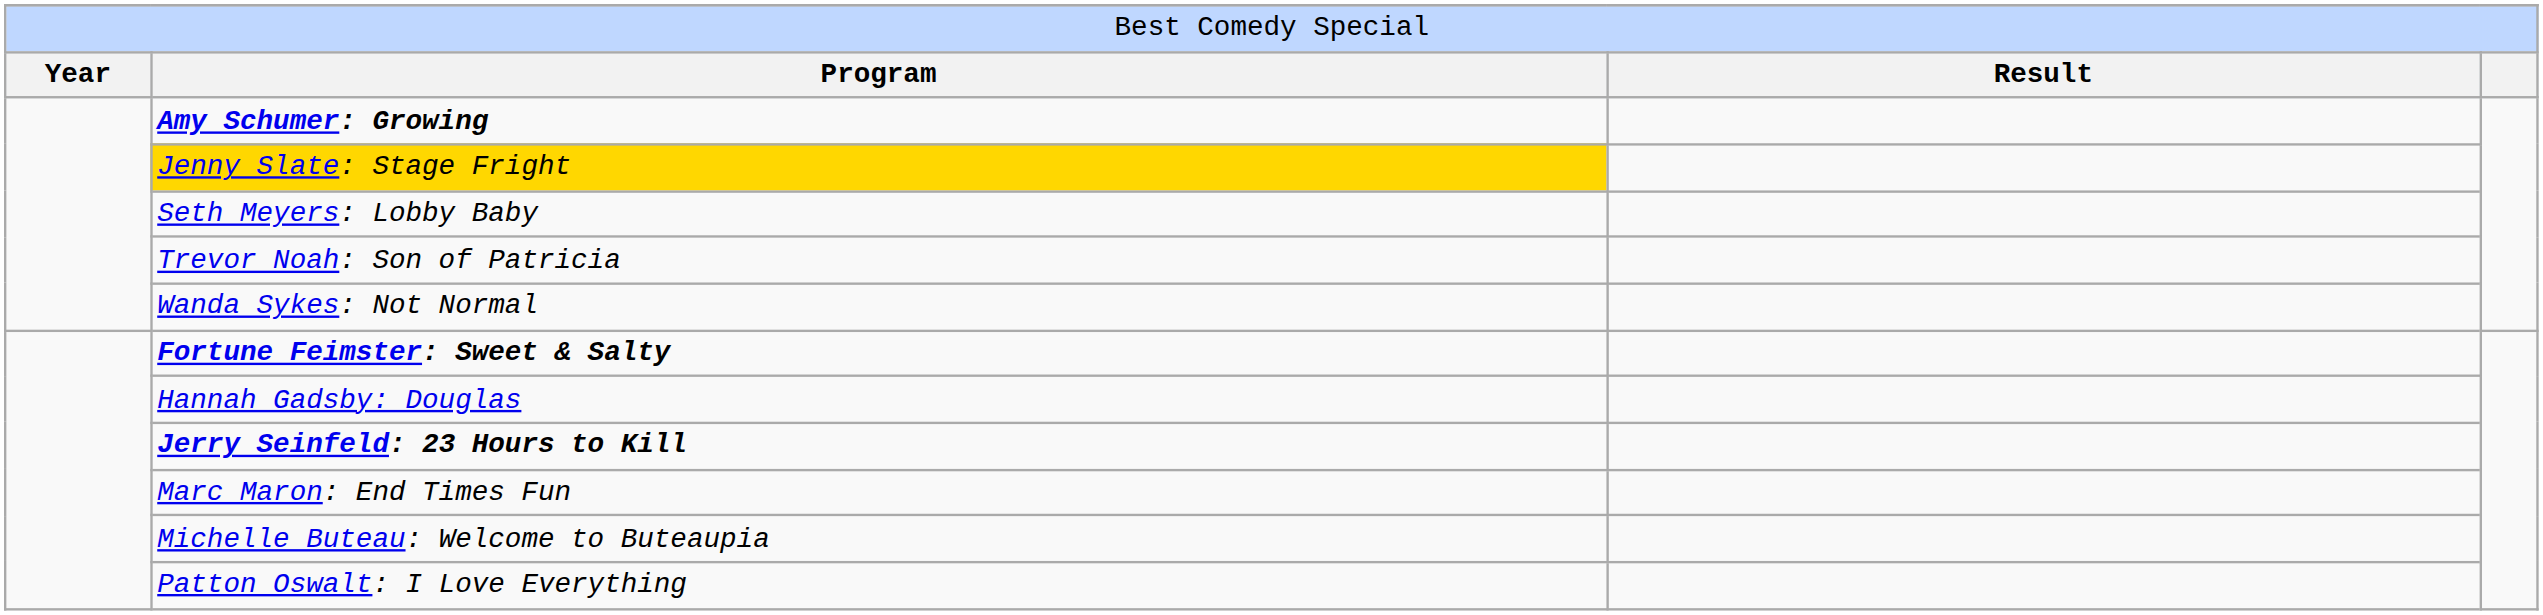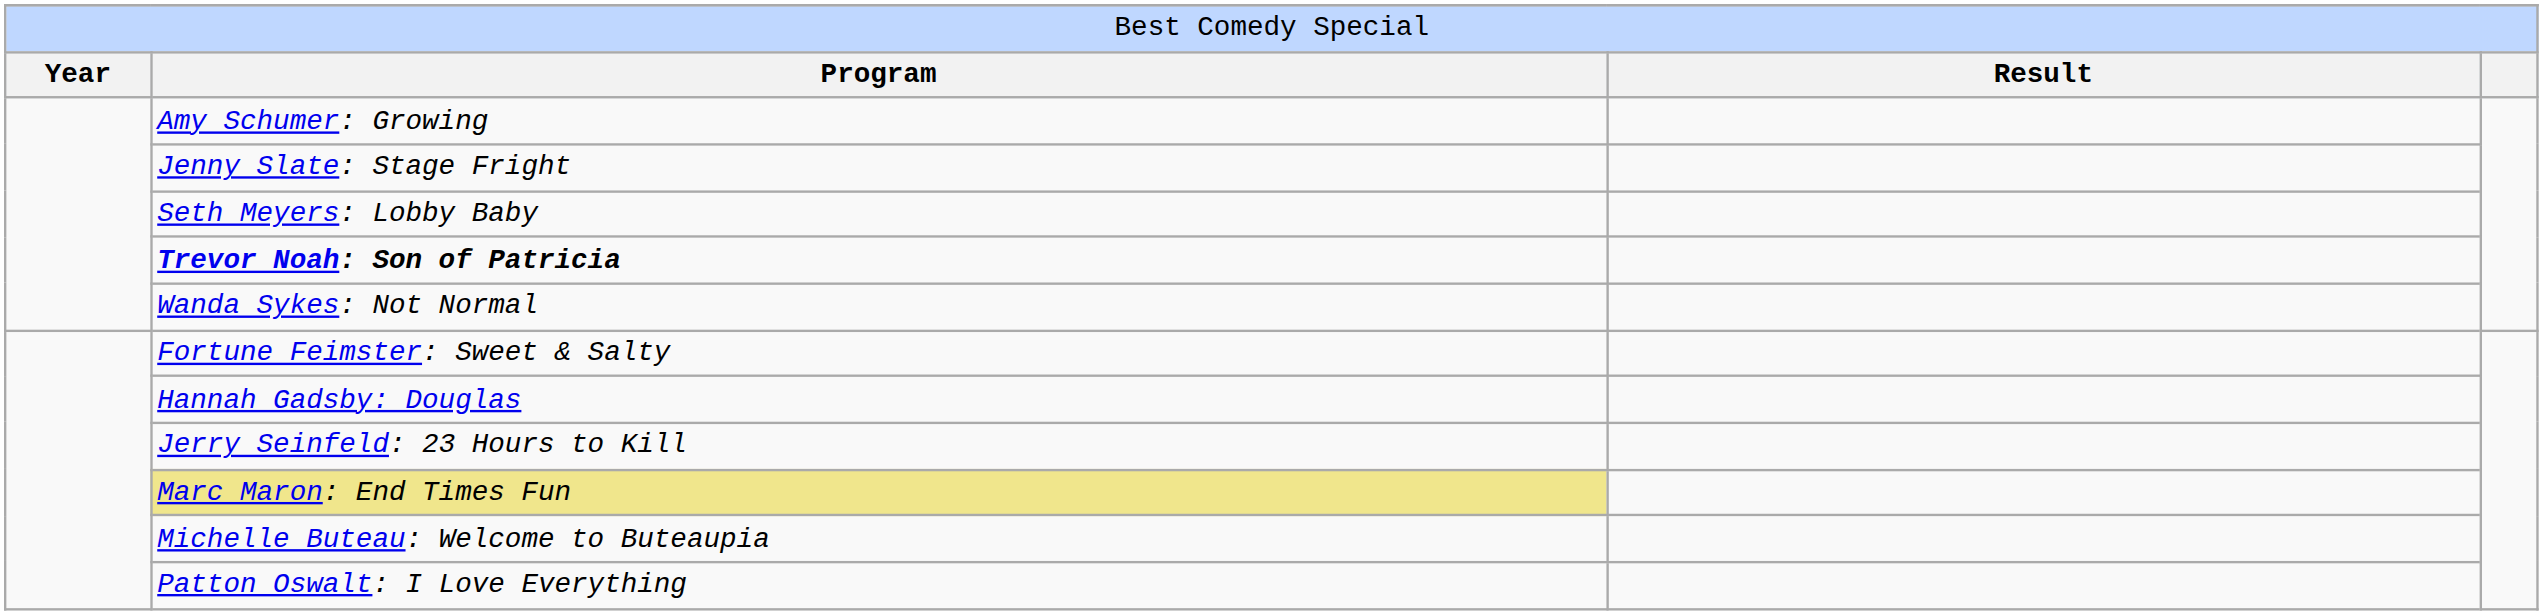(323, 121) bold -> (323, 121) normal
(364, 167) gold background -> (364, 167) no background
(389, 260) normal -> (389, 260) bold
(414, 353) bold -> (414, 353) normal
(422, 446) bold -> (422, 446) normal
(364, 492) no background -> (364, 492) khaki background
